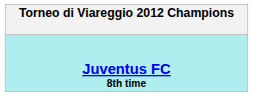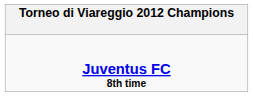(126, 74) paleturquoise background -> (126, 74) no background
